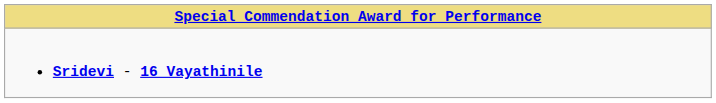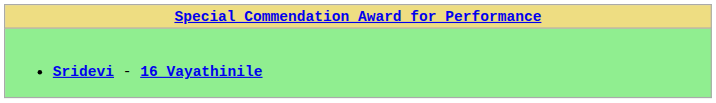(358, 72) no background -> (358, 72) lightgreen background
